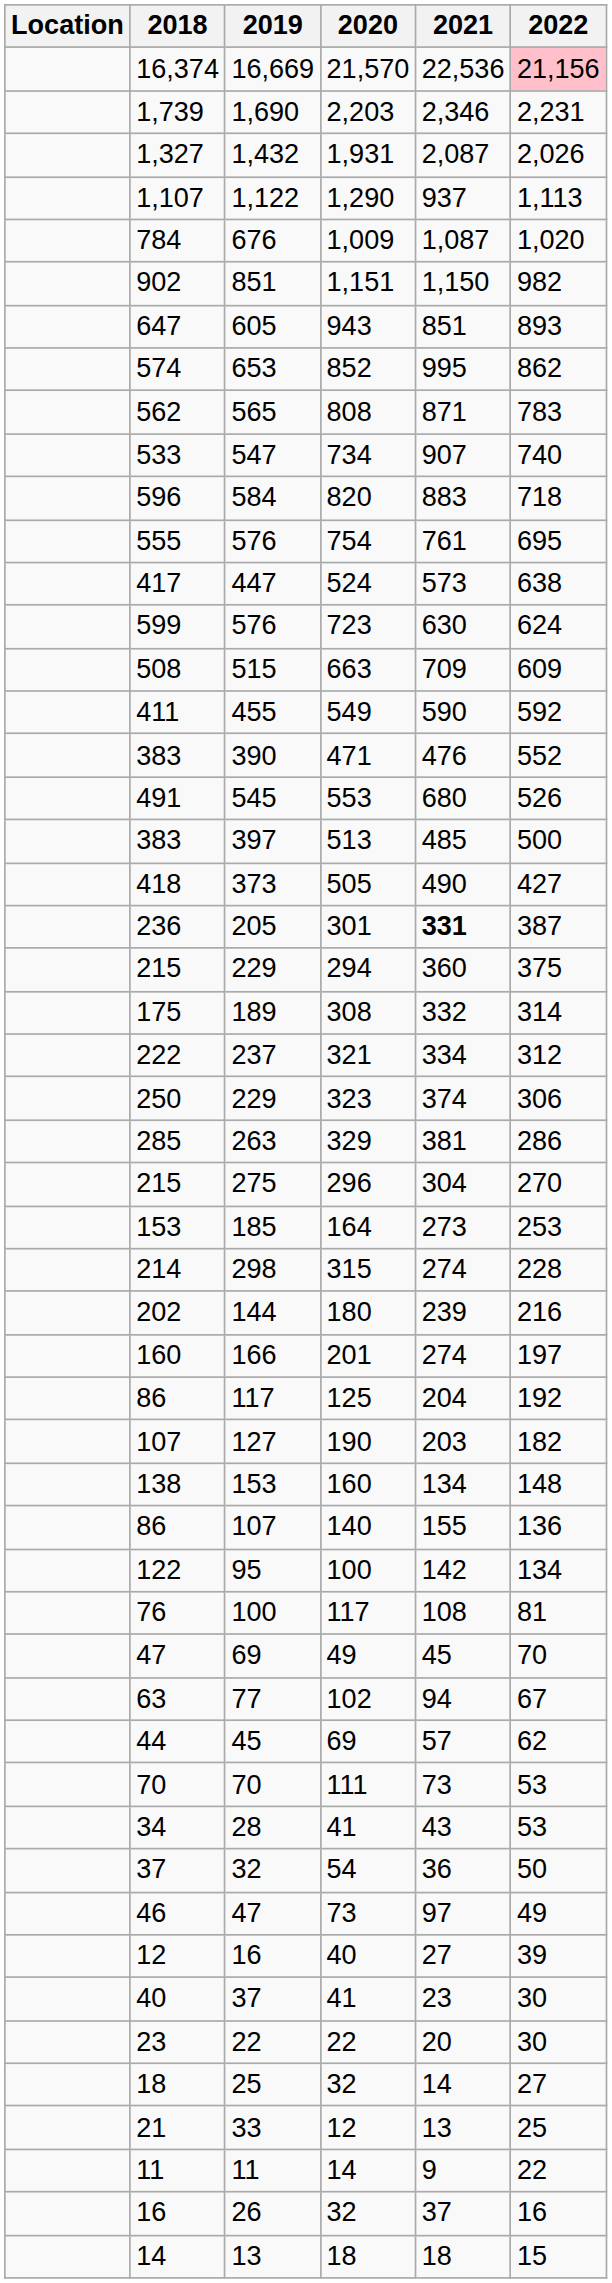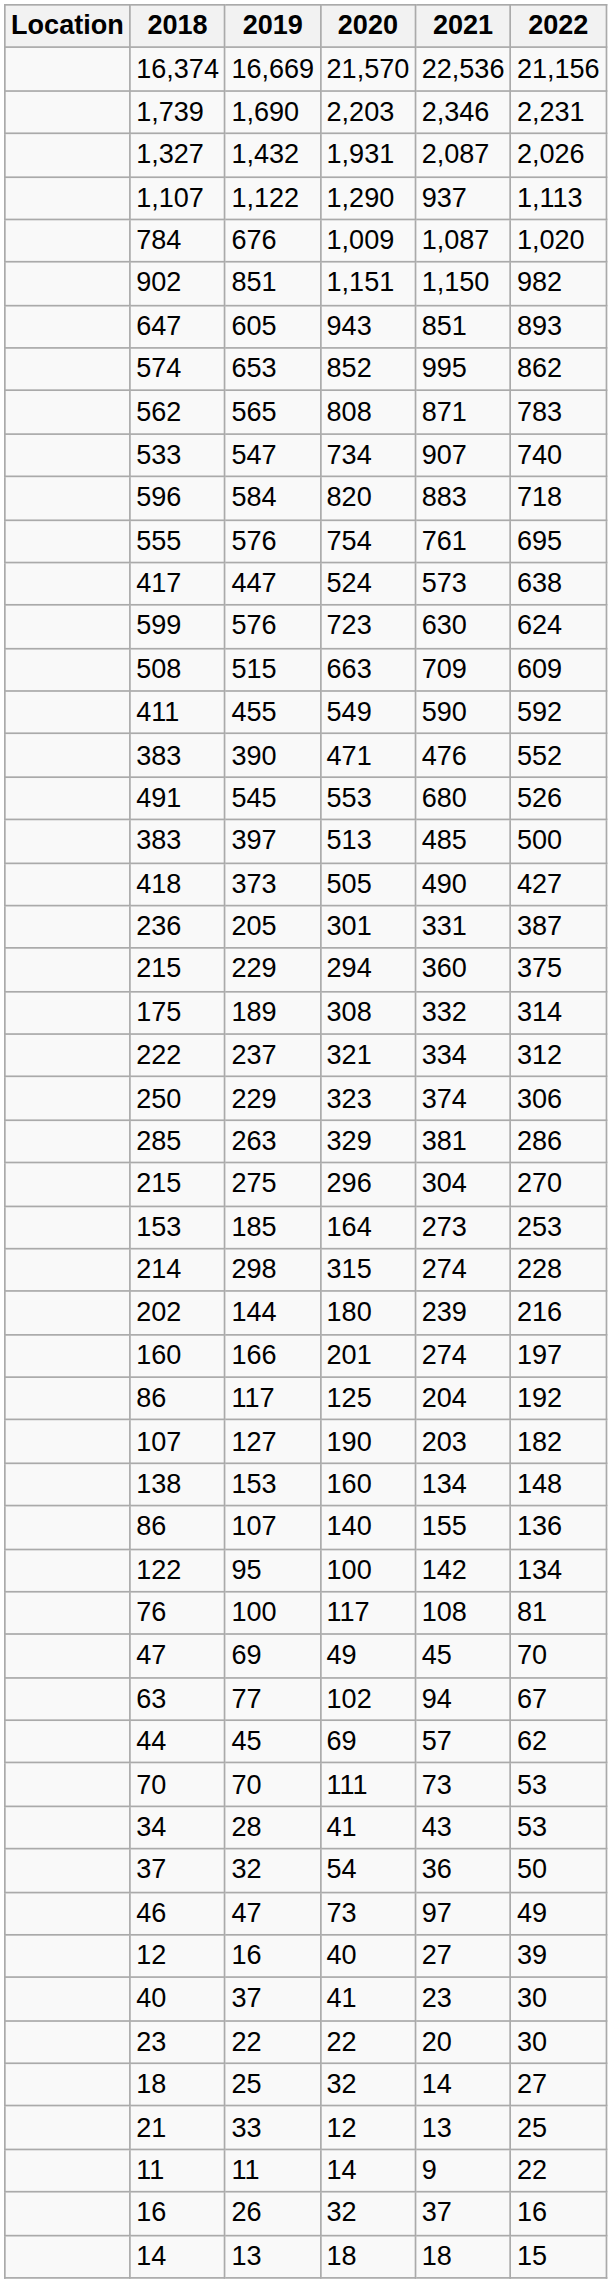(558, 68) pink background -> (558, 68) no background
(444, 926) bold -> (444, 926) normal
